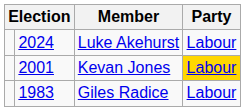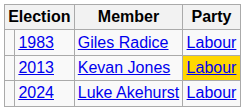rows swapped: (123, 93) <-> (128, 42)
(36, 67) 2001 -> (36, 67) 2013
